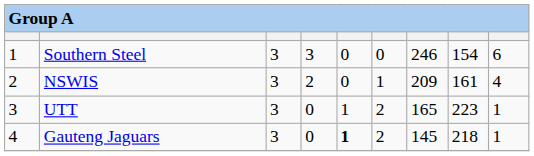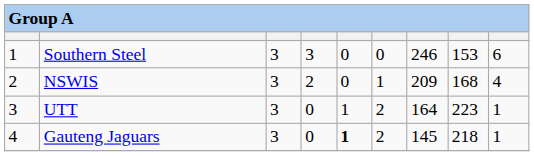(465, 54) 154 -> (465, 54) 153
(465, 81) 161 -> (465, 81) 168
(424, 109) 165 -> (424, 109) 164
